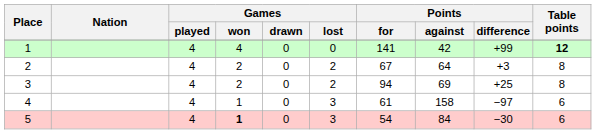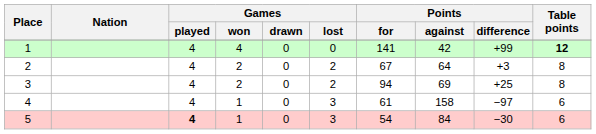(192, 119) normal -> (192, 119) bold
(239, 119) bold -> (239, 119) normal
